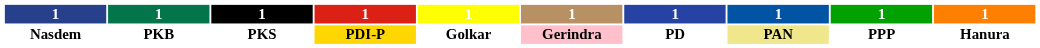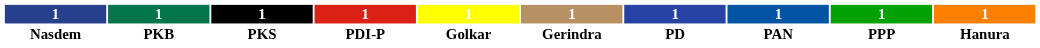(365, 34) gold background -> (365, 34) no background
(572, 34) pink background -> (572, 34) no background
(778, 34) khaki background -> (778, 34) no background
